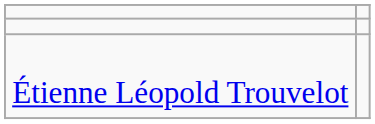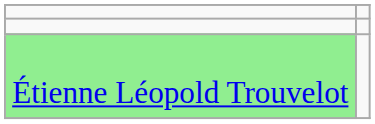(180, 93) no background -> (180, 93) lightgreen background
